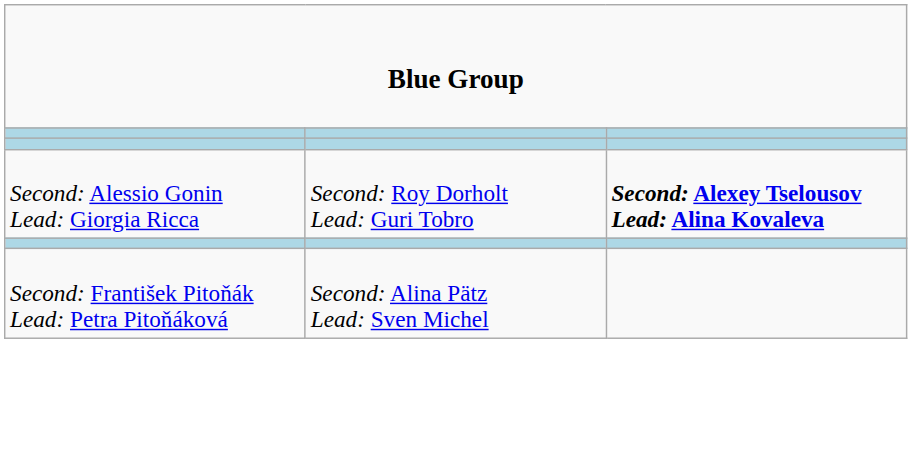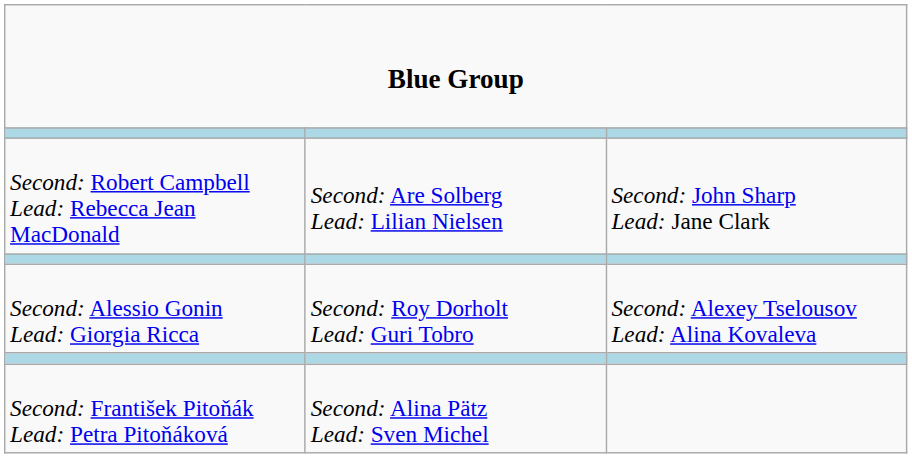+ row: (130, 208)
(736, 206) bold -> (734, 321) normal
